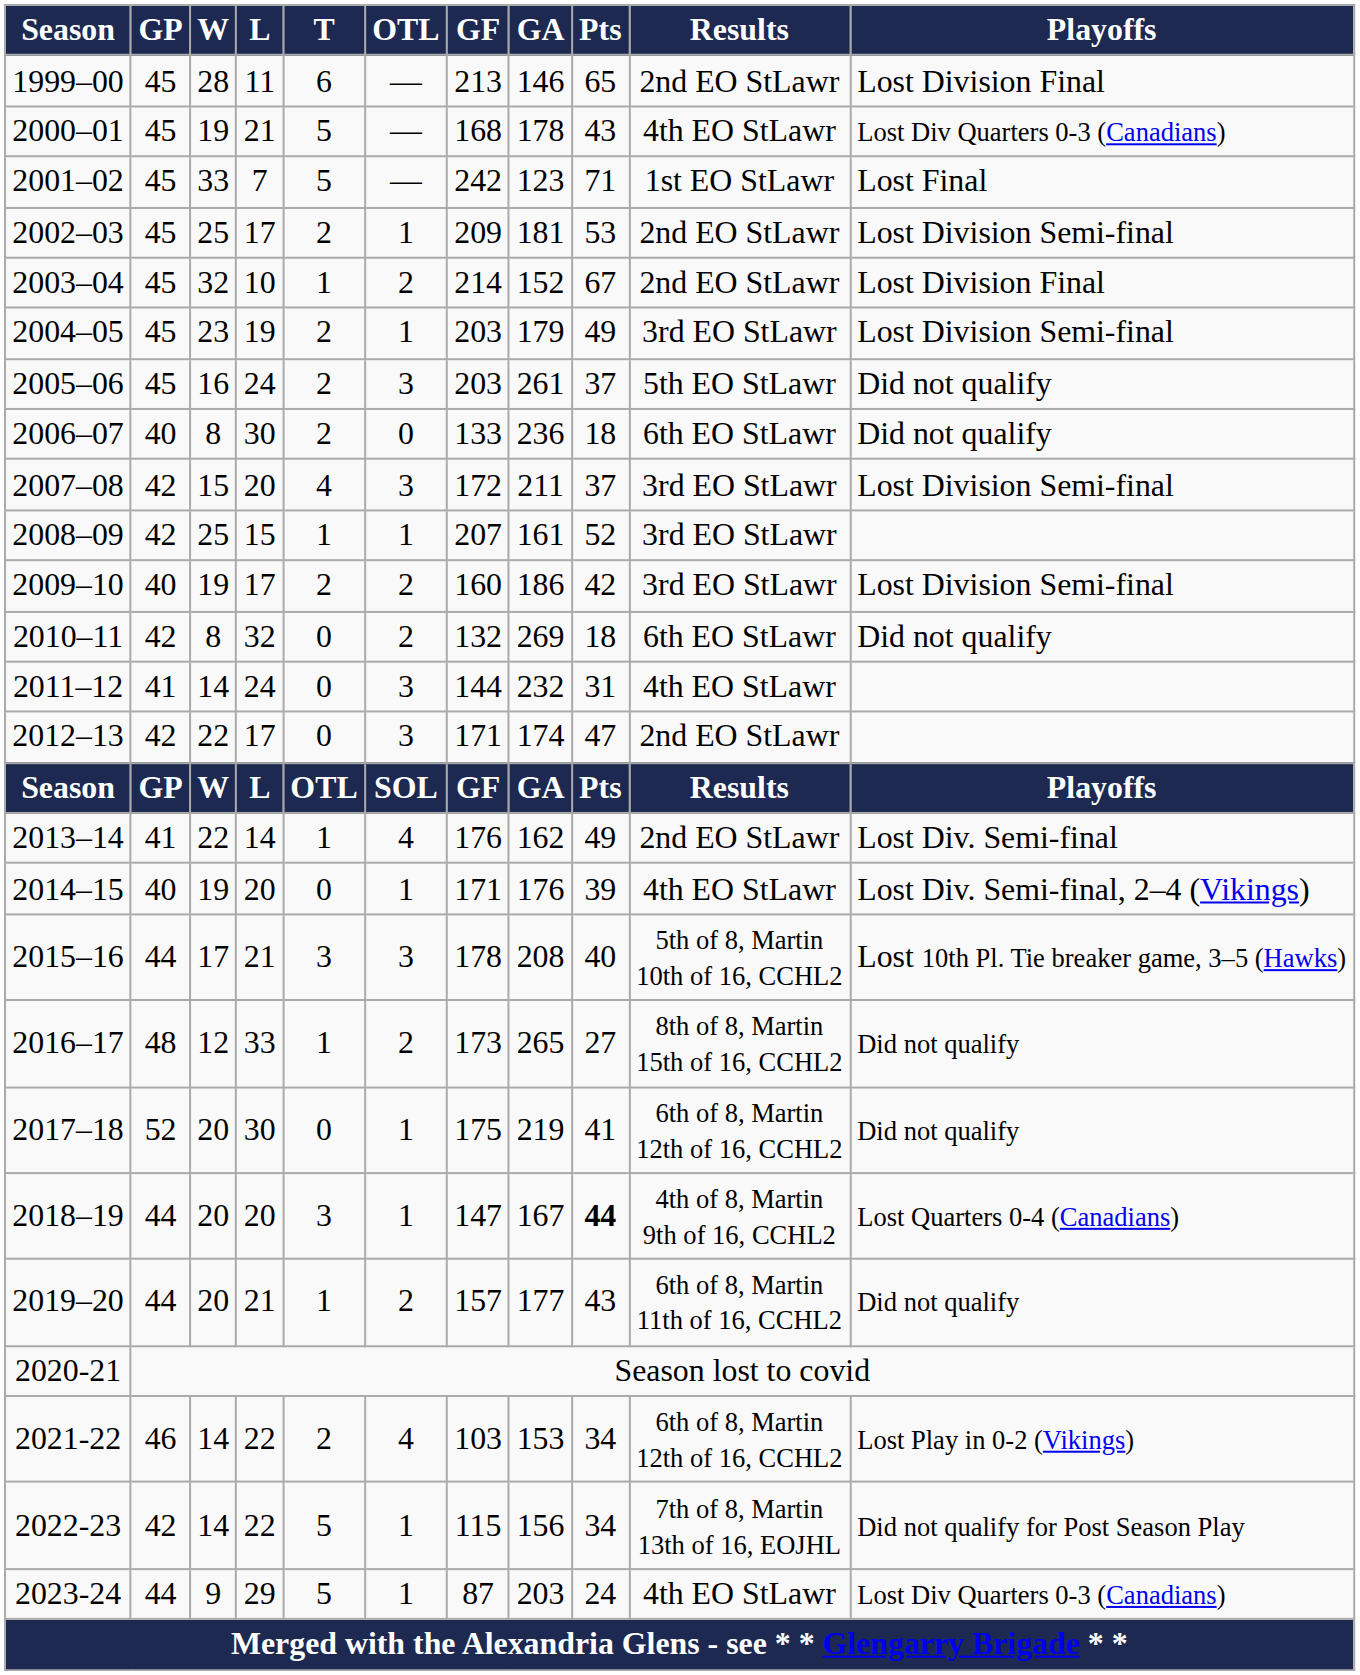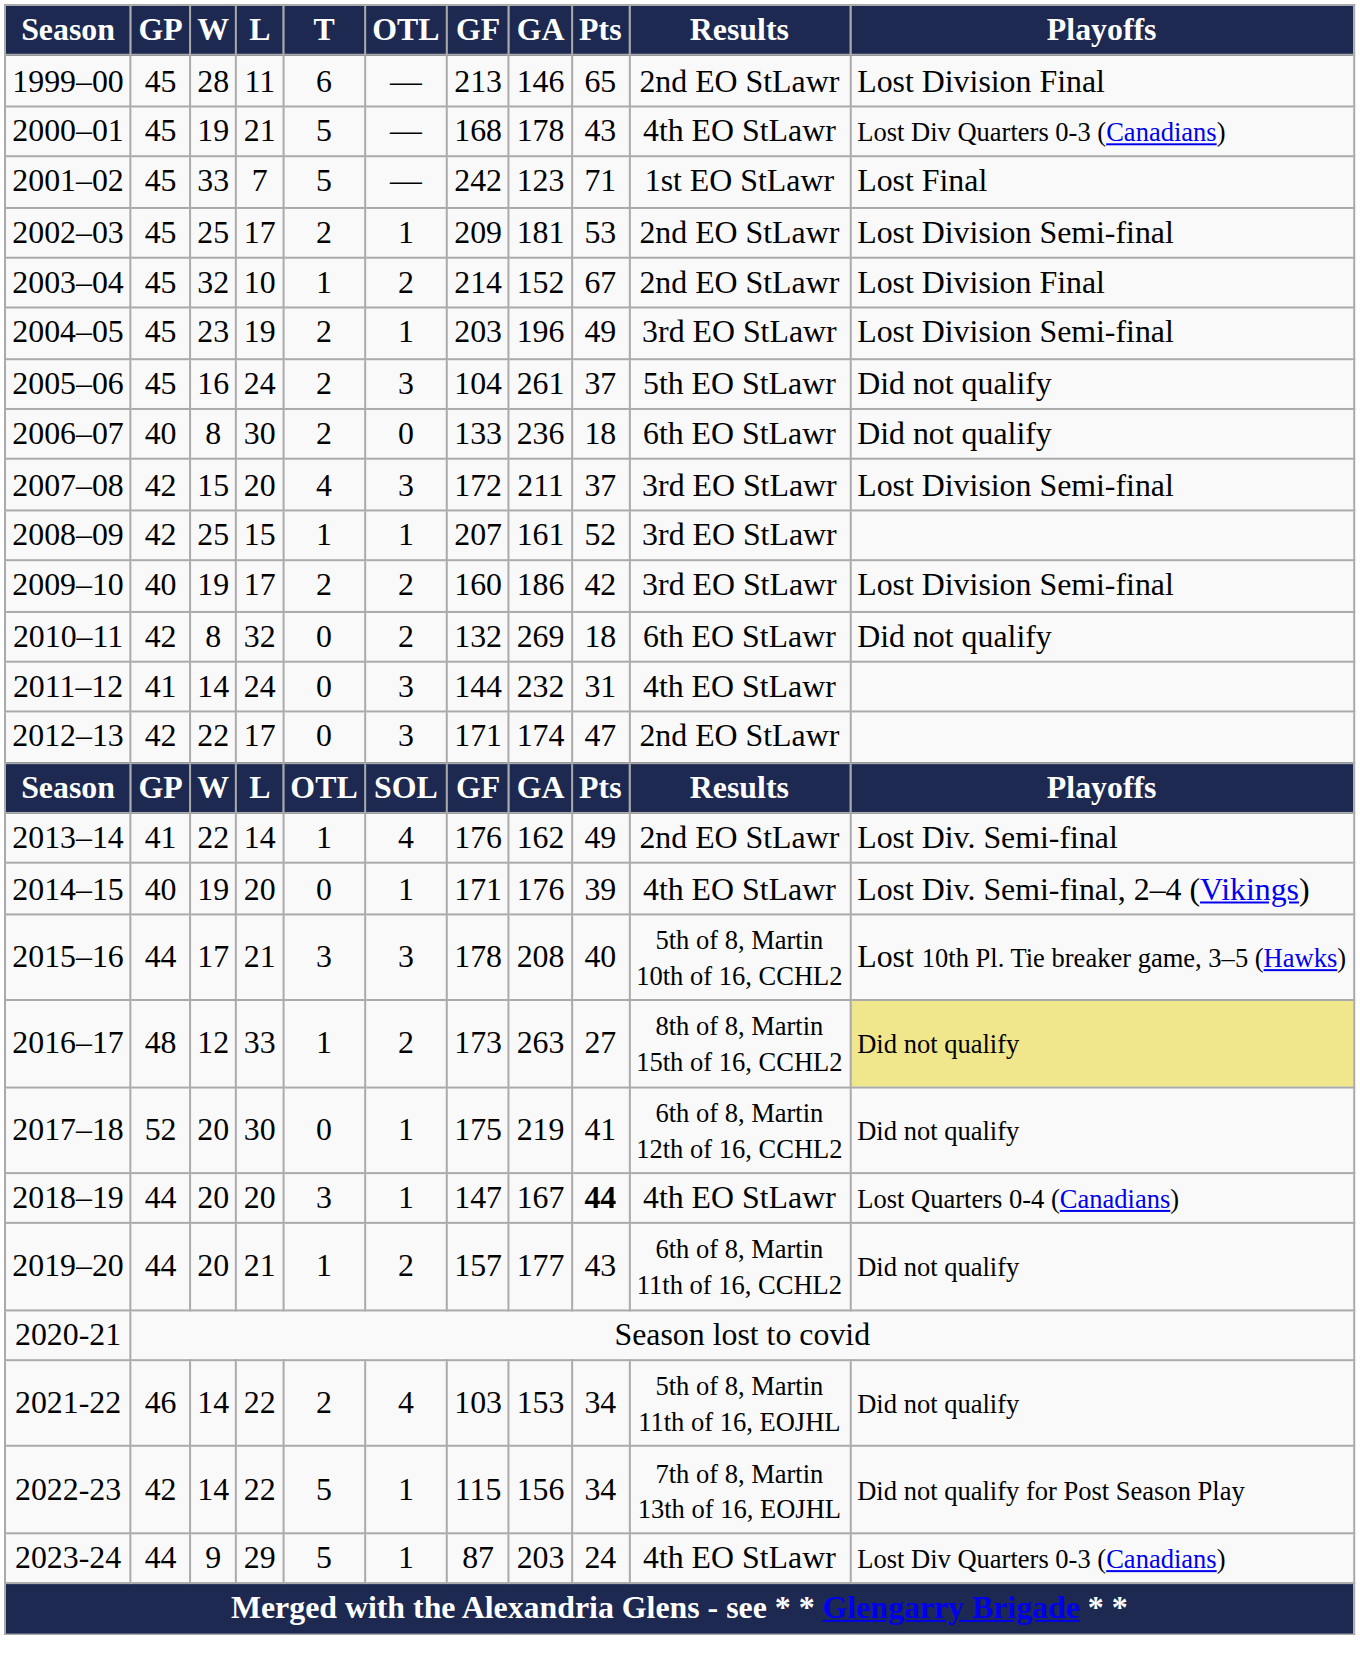(541, 332) 179 -> (541, 332) 196
(478, 383) 203 -> (478, 383) 104
(541, 1042) 265 -> (541, 1042) 263
(938, 1044) no background -> (938, 1044) khaki background
(739, 1217) 4th of 8, Martin 9th of 16, CCHL2 -> (739, 1197) 4th EO StLawr
(739, 1440) 6th of 8, Martin 12th of 16, CCHL2 -> (739, 1404) 5th of 8, Martin 11th of 16, EOJHL
(996, 1440) Lost Play in 0-2 (Vikings) -> (938, 1404) Did not qualify
